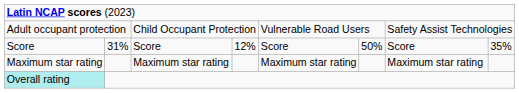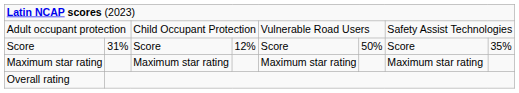(38, 79) paleturquoise background -> (38, 79) no background
